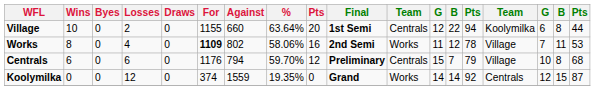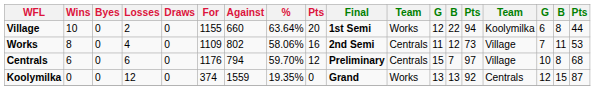(409, 28) Centrals -> (404, 28) Works
(211, 45) bold -> (211, 45) normal
(404, 45) Works -> (408, 45) Centrals
(470, 45) 78 -> (470, 45) 73
(470, 61) 79 -> (470, 61) 97
(438, 77) 14 -> (438, 77) 13
(454, 77) 14 -> (454, 77) 13
